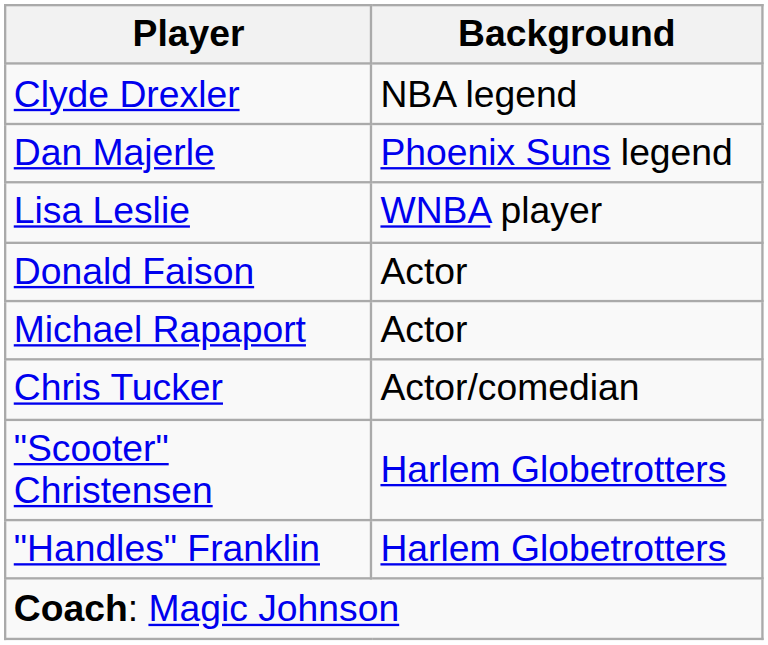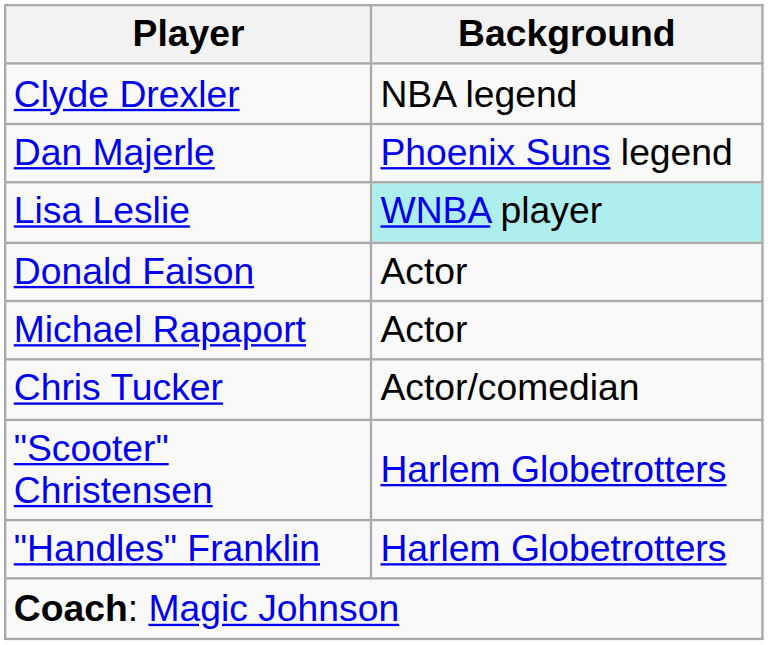(491, 211) no background -> (491, 211) paleturquoise background
